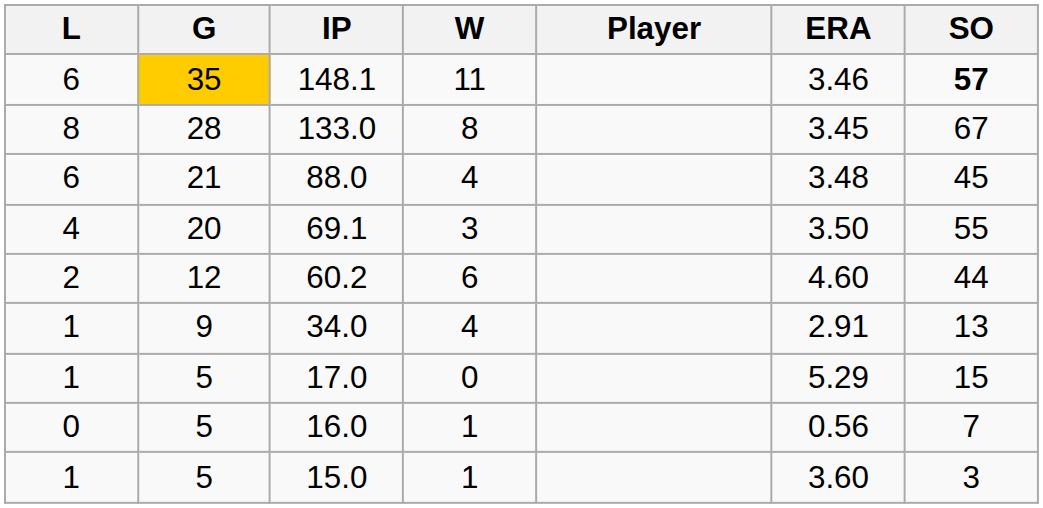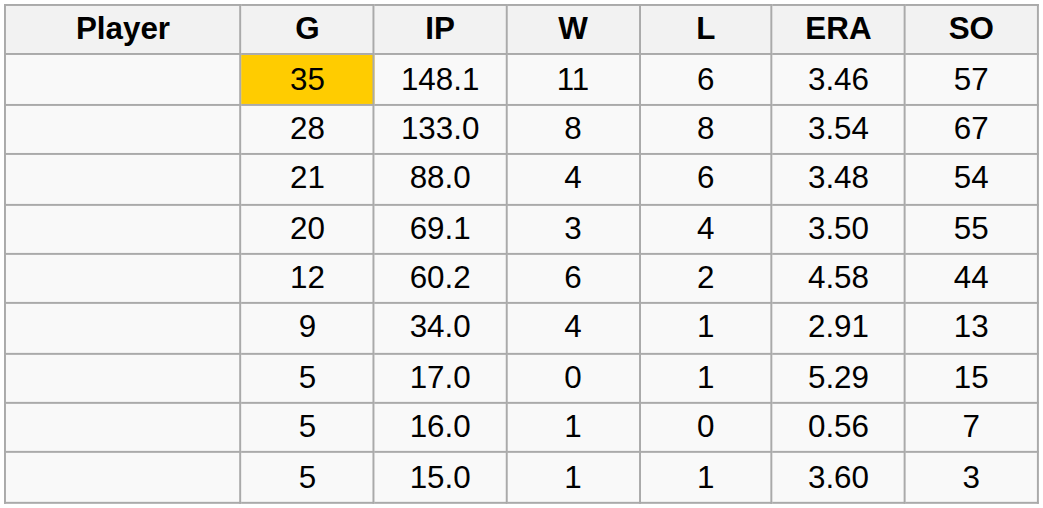columns swapped: (654, 29) <-> (71, 29)
(971, 79) bold -> (971, 79) normal
(838, 128) 3.45 -> (838, 128) 3.54
(971, 178) 45 -> (971, 178) 54
(838, 278) 4.60 -> (838, 278) 4.58
